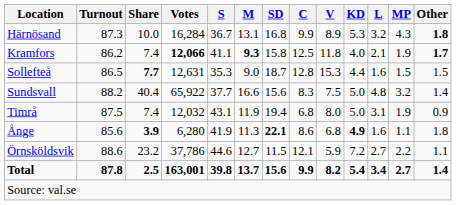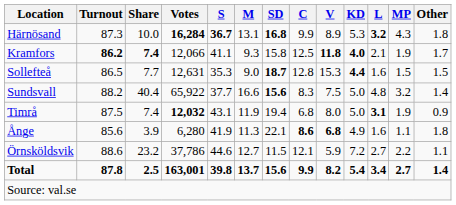(188, 33) normal -> (188, 33) bold
(221, 33) normal -> (221, 33) bold
(276, 33) normal -> (276, 33) bold
(378, 33) normal -> (378, 33) bold
(440, 33) bold -> (440, 33) normal
(112, 53) normal -> (112, 53) bold
(151, 53) normal -> (151, 53) bold
(188, 53) bold -> (188, 53) normal
(251, 53) bold -> (251, 53) normal
(330, 53) normal -> (330, 53) bold
(357, 53) normal -> (357, 53) bold
(440, 53) bold -> (440, 53) normal
(151, 72) bold -> (151, 72) normal
(276, 72) normal -> (276, 72) bold
(357, 72) normal -> (357, 72) bold
(276, 92) normal -> (276, 92) bold
(188, 111) normal -> (188, 111) bold
(378, 111) normal -> (378, 111) bold
(151, 131) bold -> (151, 131) normal
(276, 131) bold -> (276, 131) normal
(306, 131) normal -> (306, 131) bold
(333, 131) normal -> (333, 131) bold
(357, 131) bold -> (357, 131) normal
